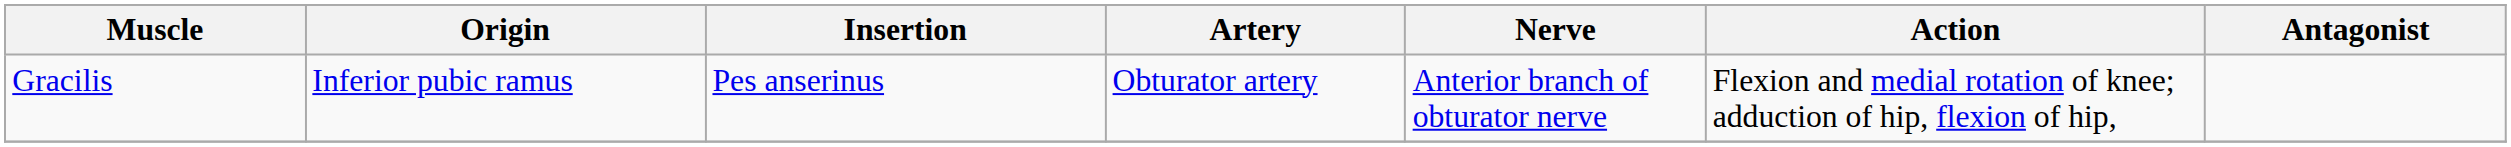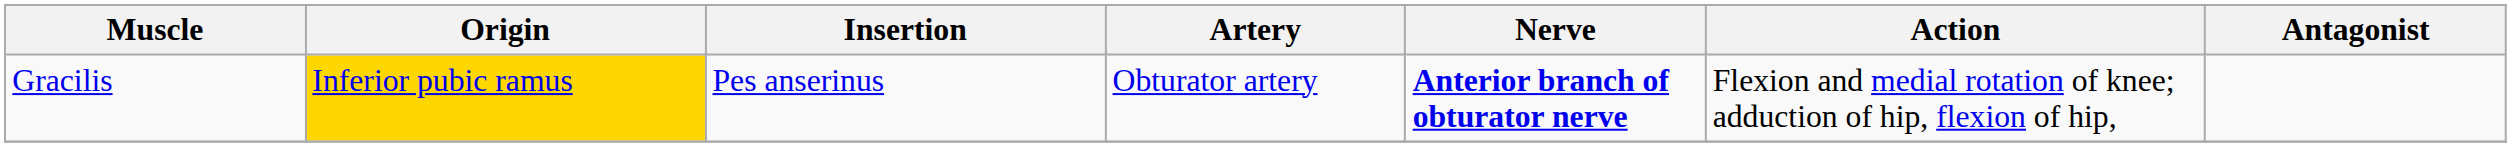(443, 79) no background -> (443, 79) gold background
(1531, 97) normal -> (1541, 97) bold
